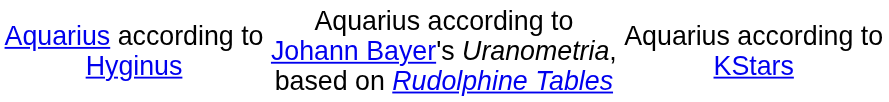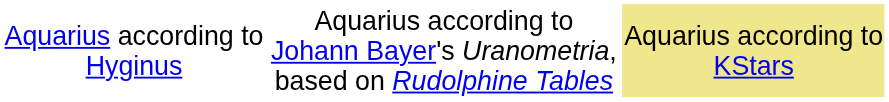(754, 51) no background -> (754, 51) khaki background
